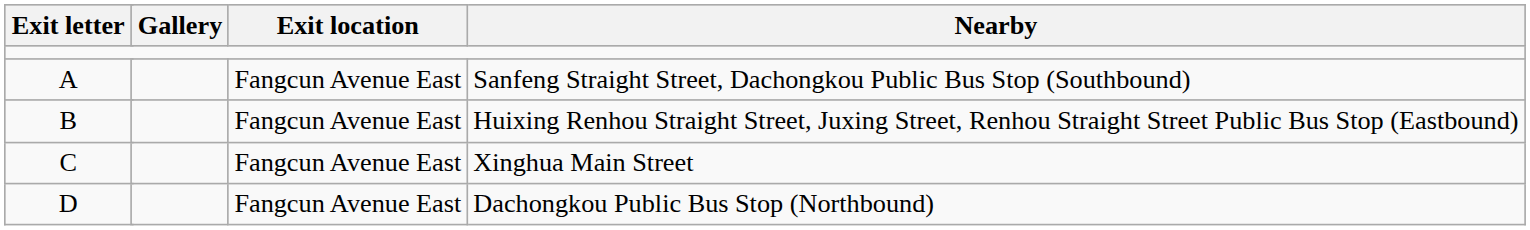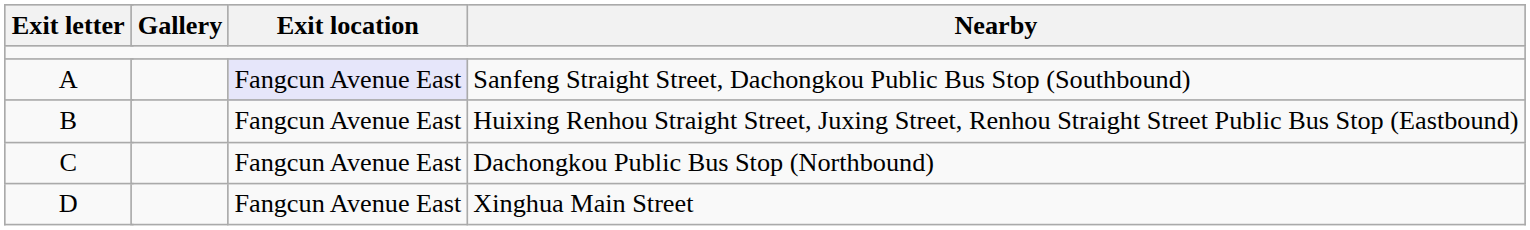(348, 79) no background -> (348, 79) lavender background
(583, 162) Xinghua Main Street -> (704, 162) Dachongkou Public Bus Stop (Northbound)
(704, 203) Dachongkou Public Bus Stop (Northbound) -> (583, 203) Xinghua Main Street
